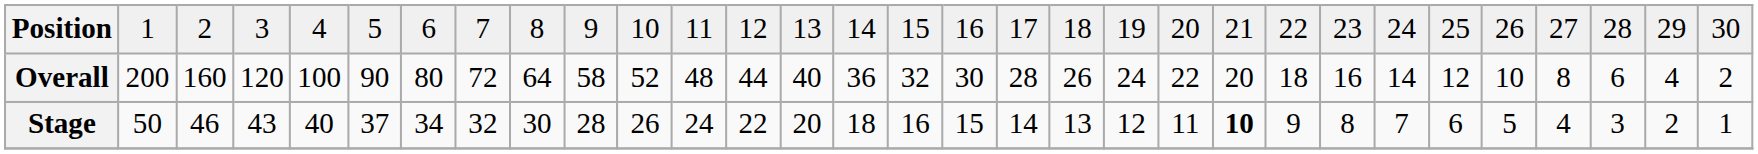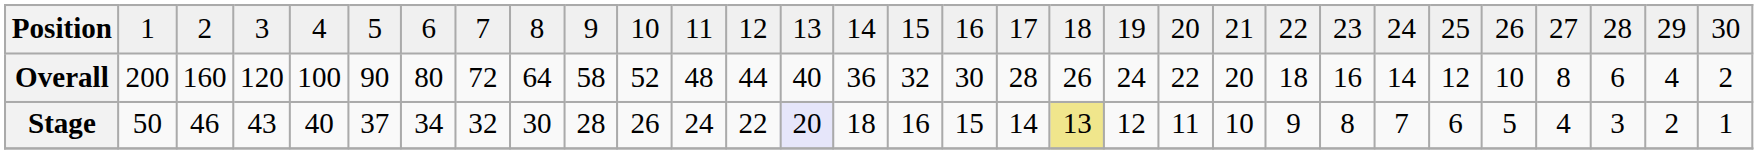(807, 124) no background -> (807, 124) lavender background
(1077, 124) no background -> (1077, 124) khaki background
(1239, 124) bold -> (1239, 124) normal
